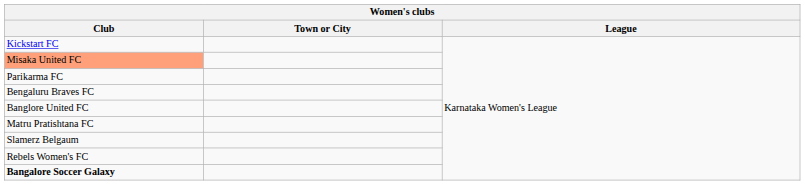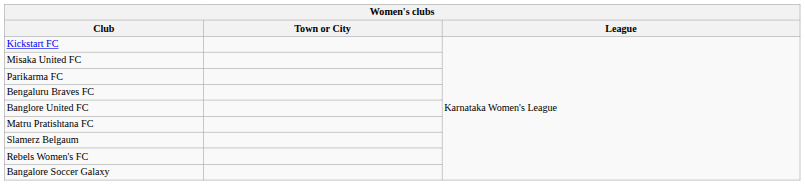(44, 60) lightsalmon background -> (44, 60) no background
(61, 172) bold -> (58, 172) normal
